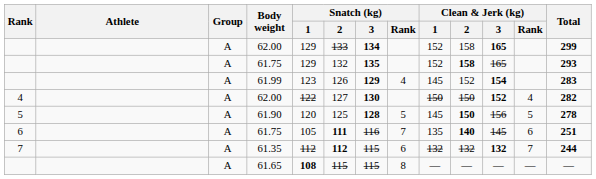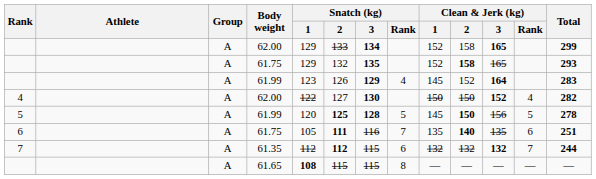(498, 81) 154 -> (498, 81) 164
(270, 115) 61.90 -> (270, 115) 61.99
(340, 115) normal -> (340, 115) bold
(498, 132) 145 -> (498, 132) 135
